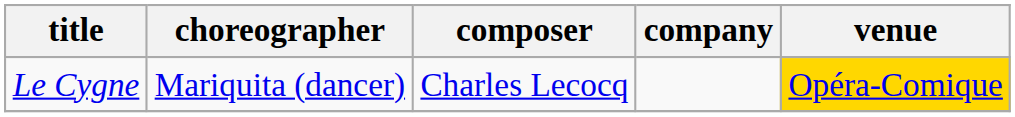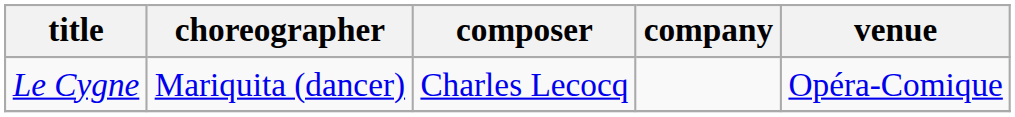(896, 83) gold background -> (896, 83) no background
